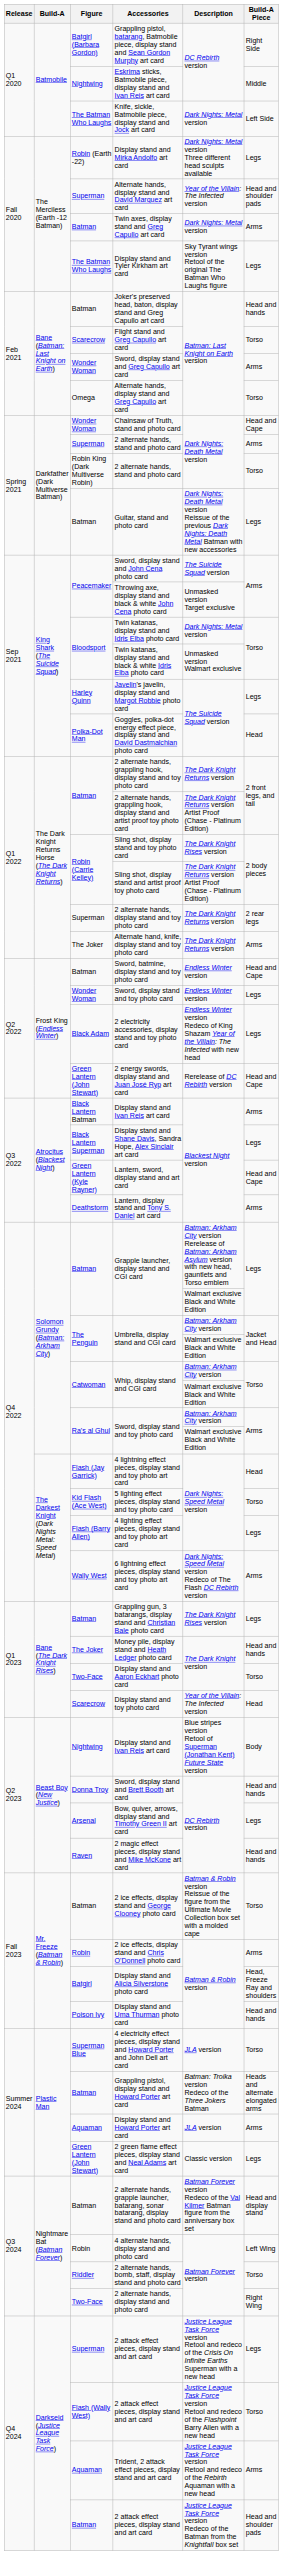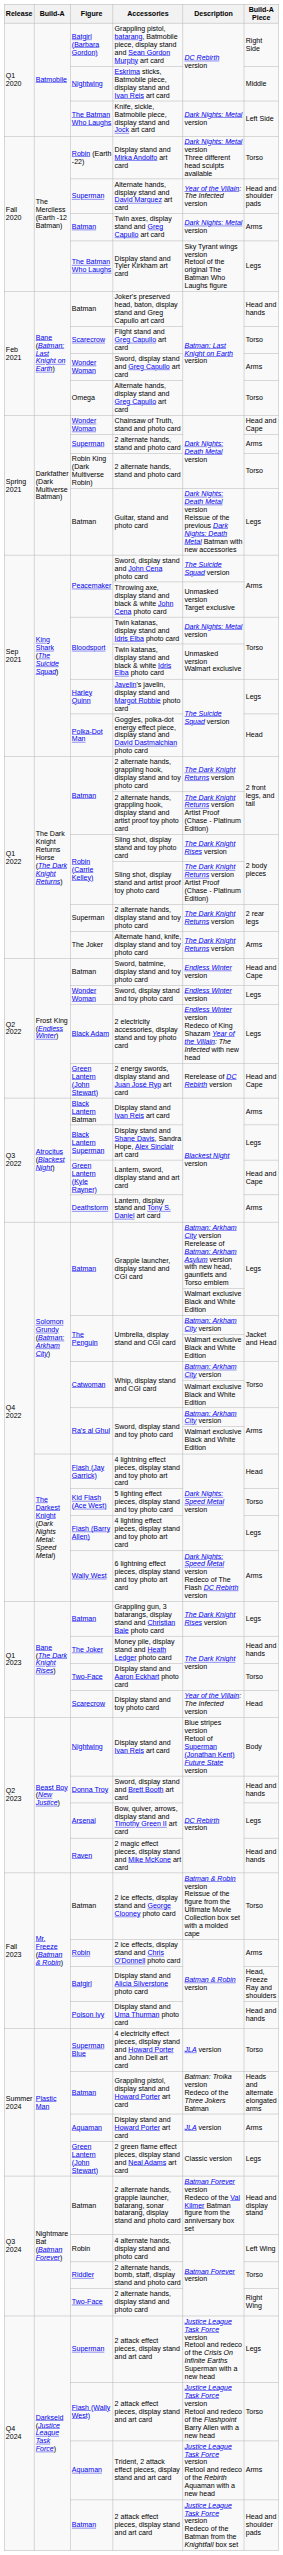(253, 157) Legs -> (254, 157) Torso
